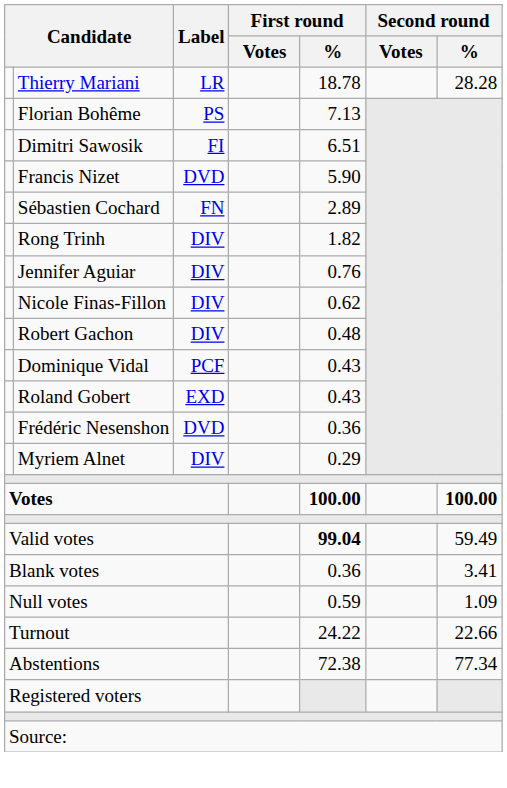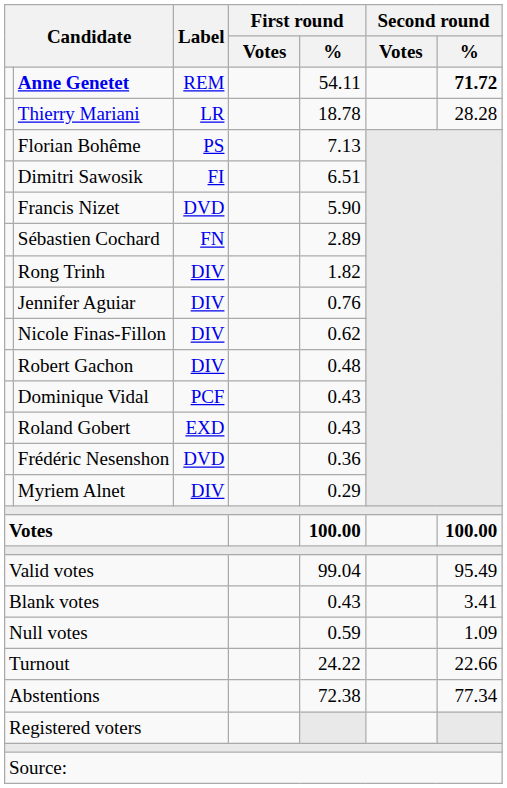+ row: (73, 83)
(339, 539) bold -> (339, 570) normal
(476, 539) 59.49 -> (476, 570) 95.49
(344, 570) 0.36 -> (344, 601) 0.43
